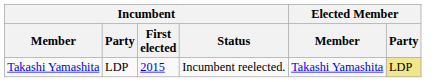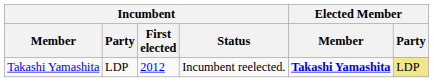(153, 67) 2015 -> (153, 67) 2012
(337, 67) normal -> (341, 67) bold
